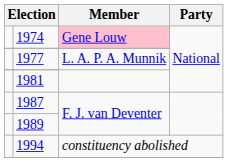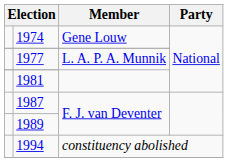(94, 37) pink background -> (94, 37) no background
